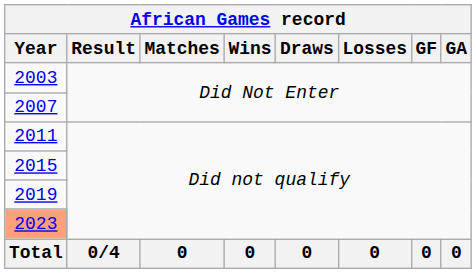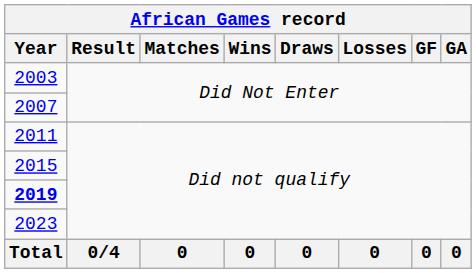(36, 195) normal -> (36, 195) bold
(36, 224) lightsalmon background -> (36, 224) no background
